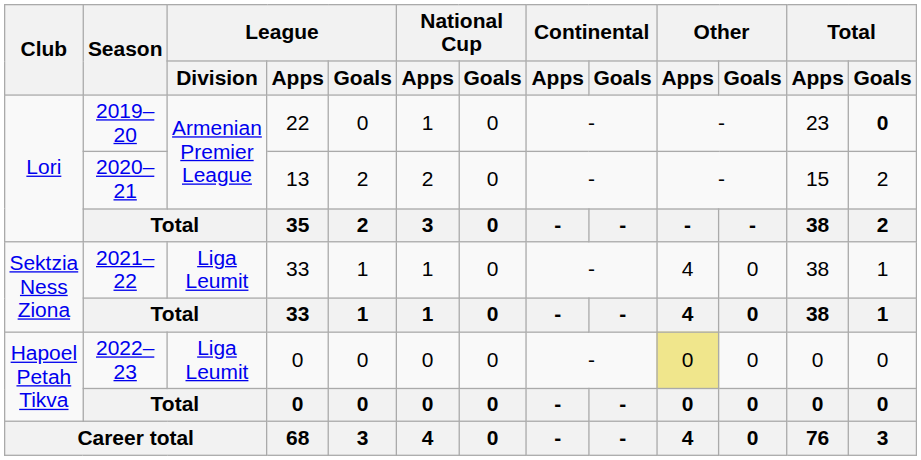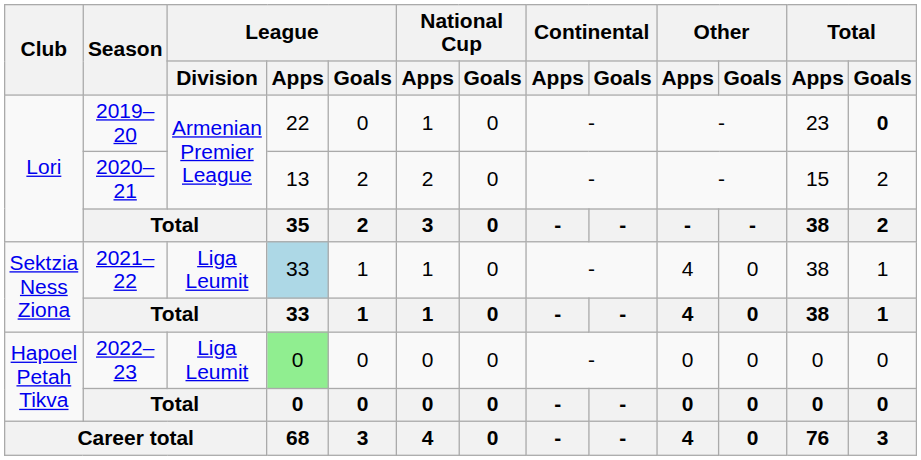(298, 269) no background -> (298, 269) lightblue background
(298, 359) no background -> (298, 359) lightgreen background
(688, 359) khaki background -> (688, 359) no background
